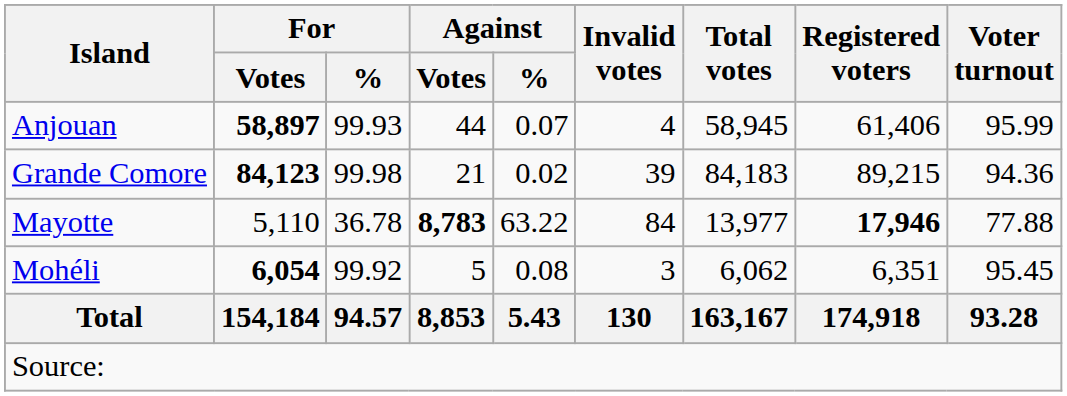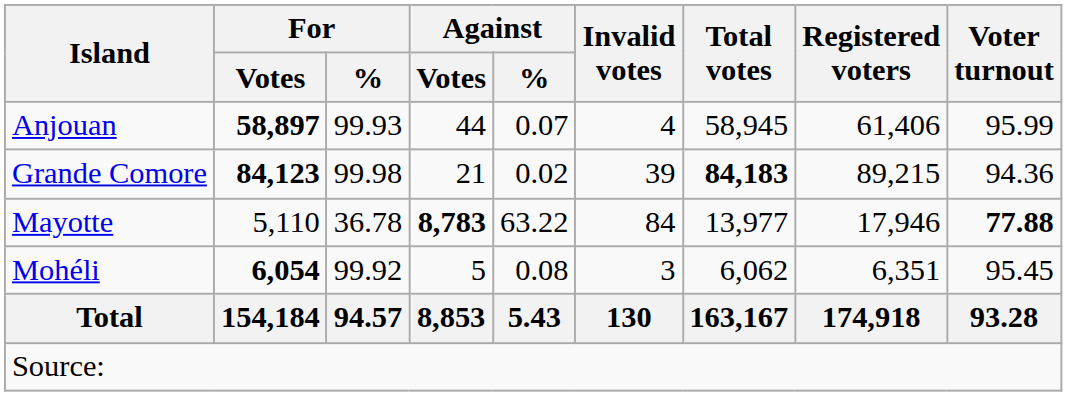(746, 173) normal -> (746, 173) bold
(898, 221) bold -> (898, 221) normal
(1020, 221) normal -> (1020, 221) bold
